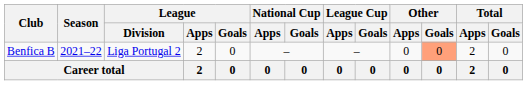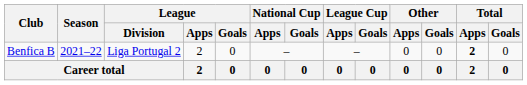(439, 51) lightsalmon background -> (439, 51) no background
(472, 51) normal -> (472, 51) bold
